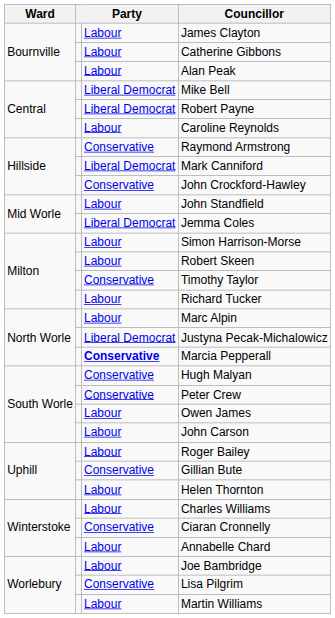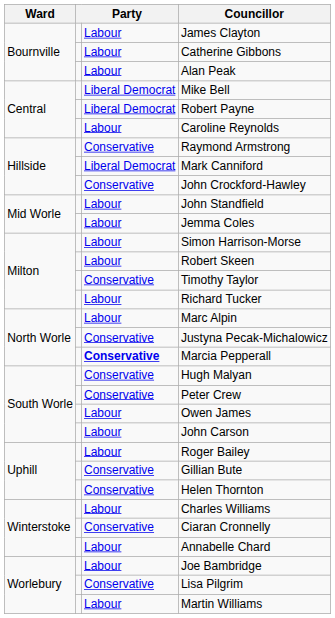(130, 223) Liberal Democrat -> (103, 223) Labour
(130, 337) Liberal Democrat -> (119, 337) Conservative
(103, 489) Labour -> (119, 489) Conservative
